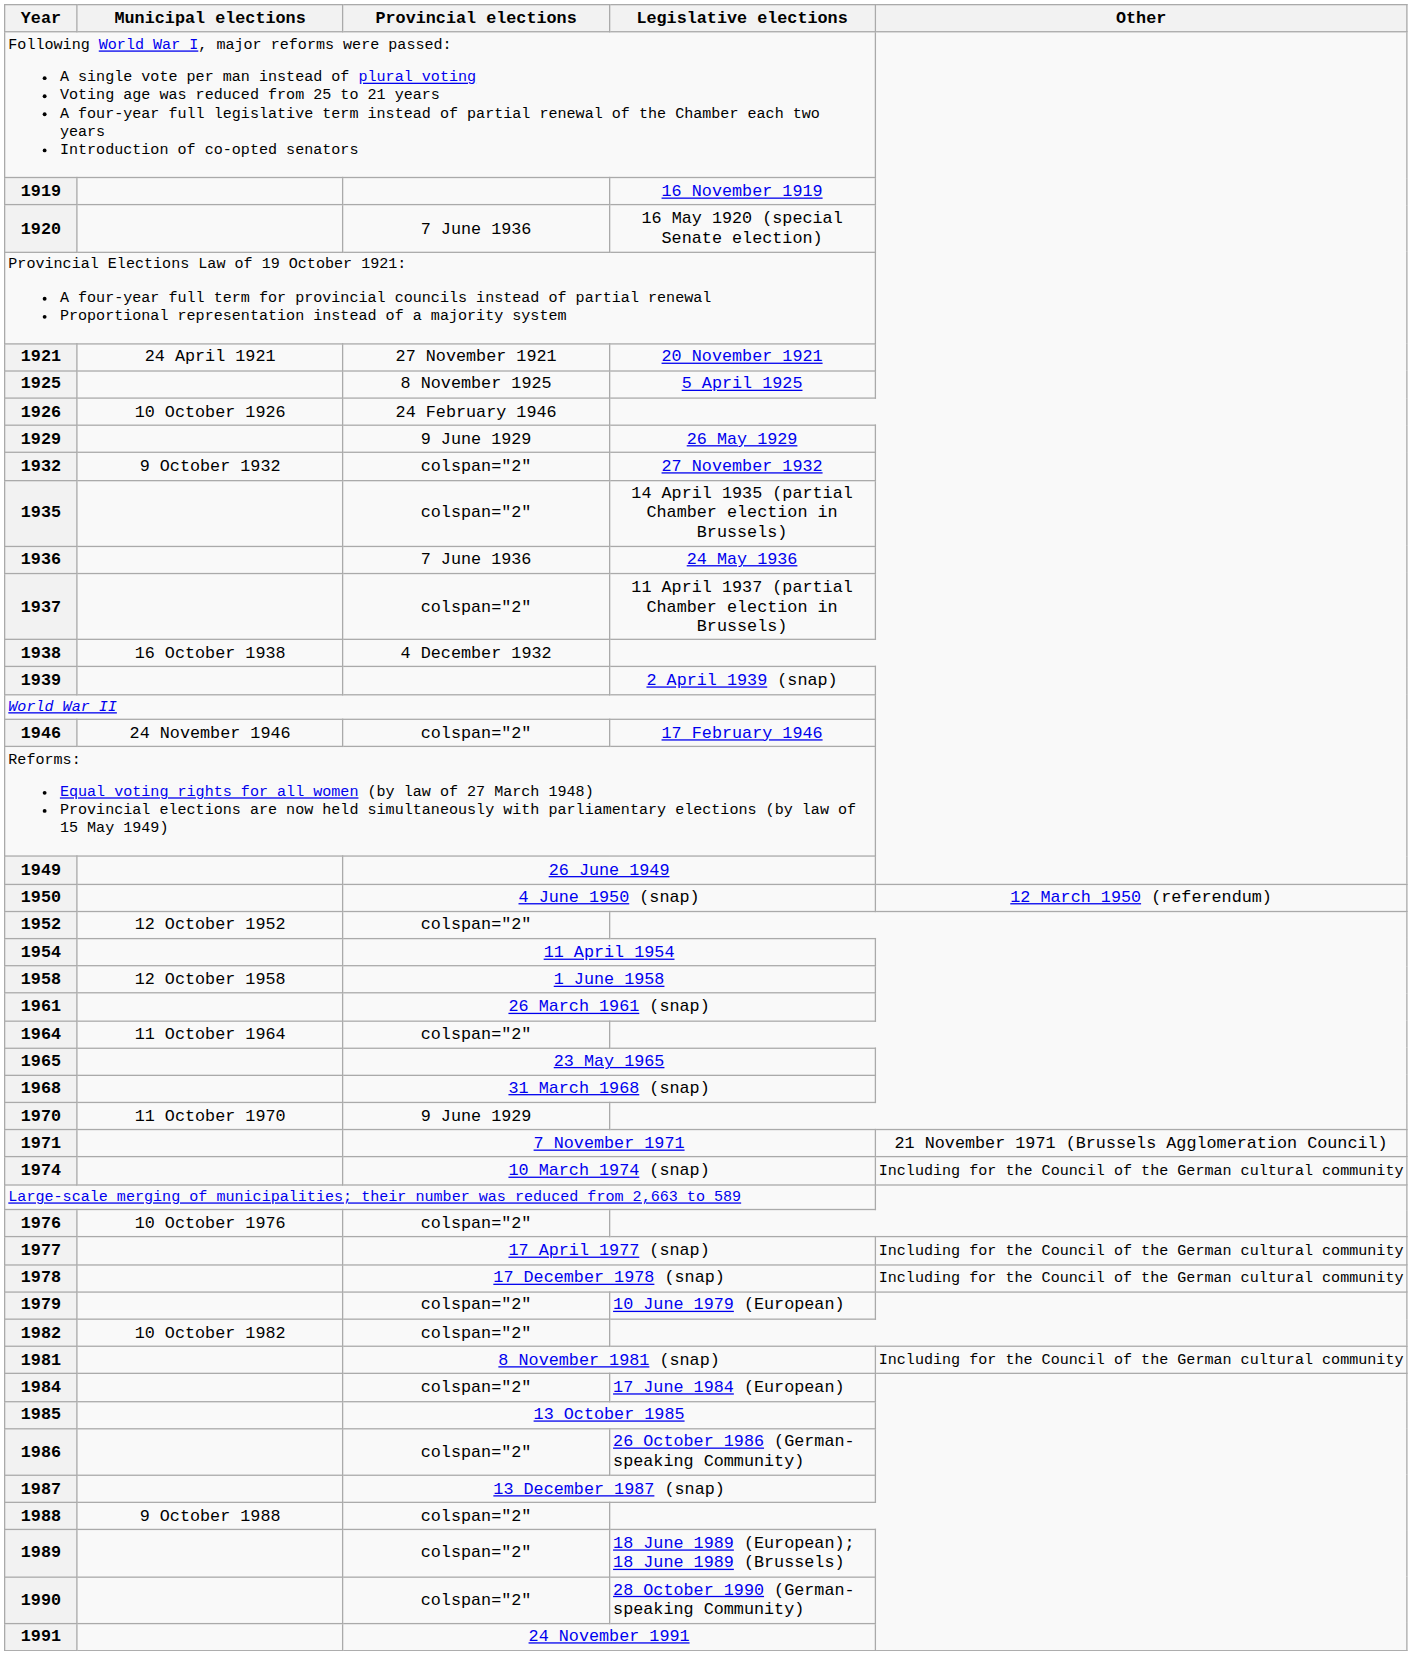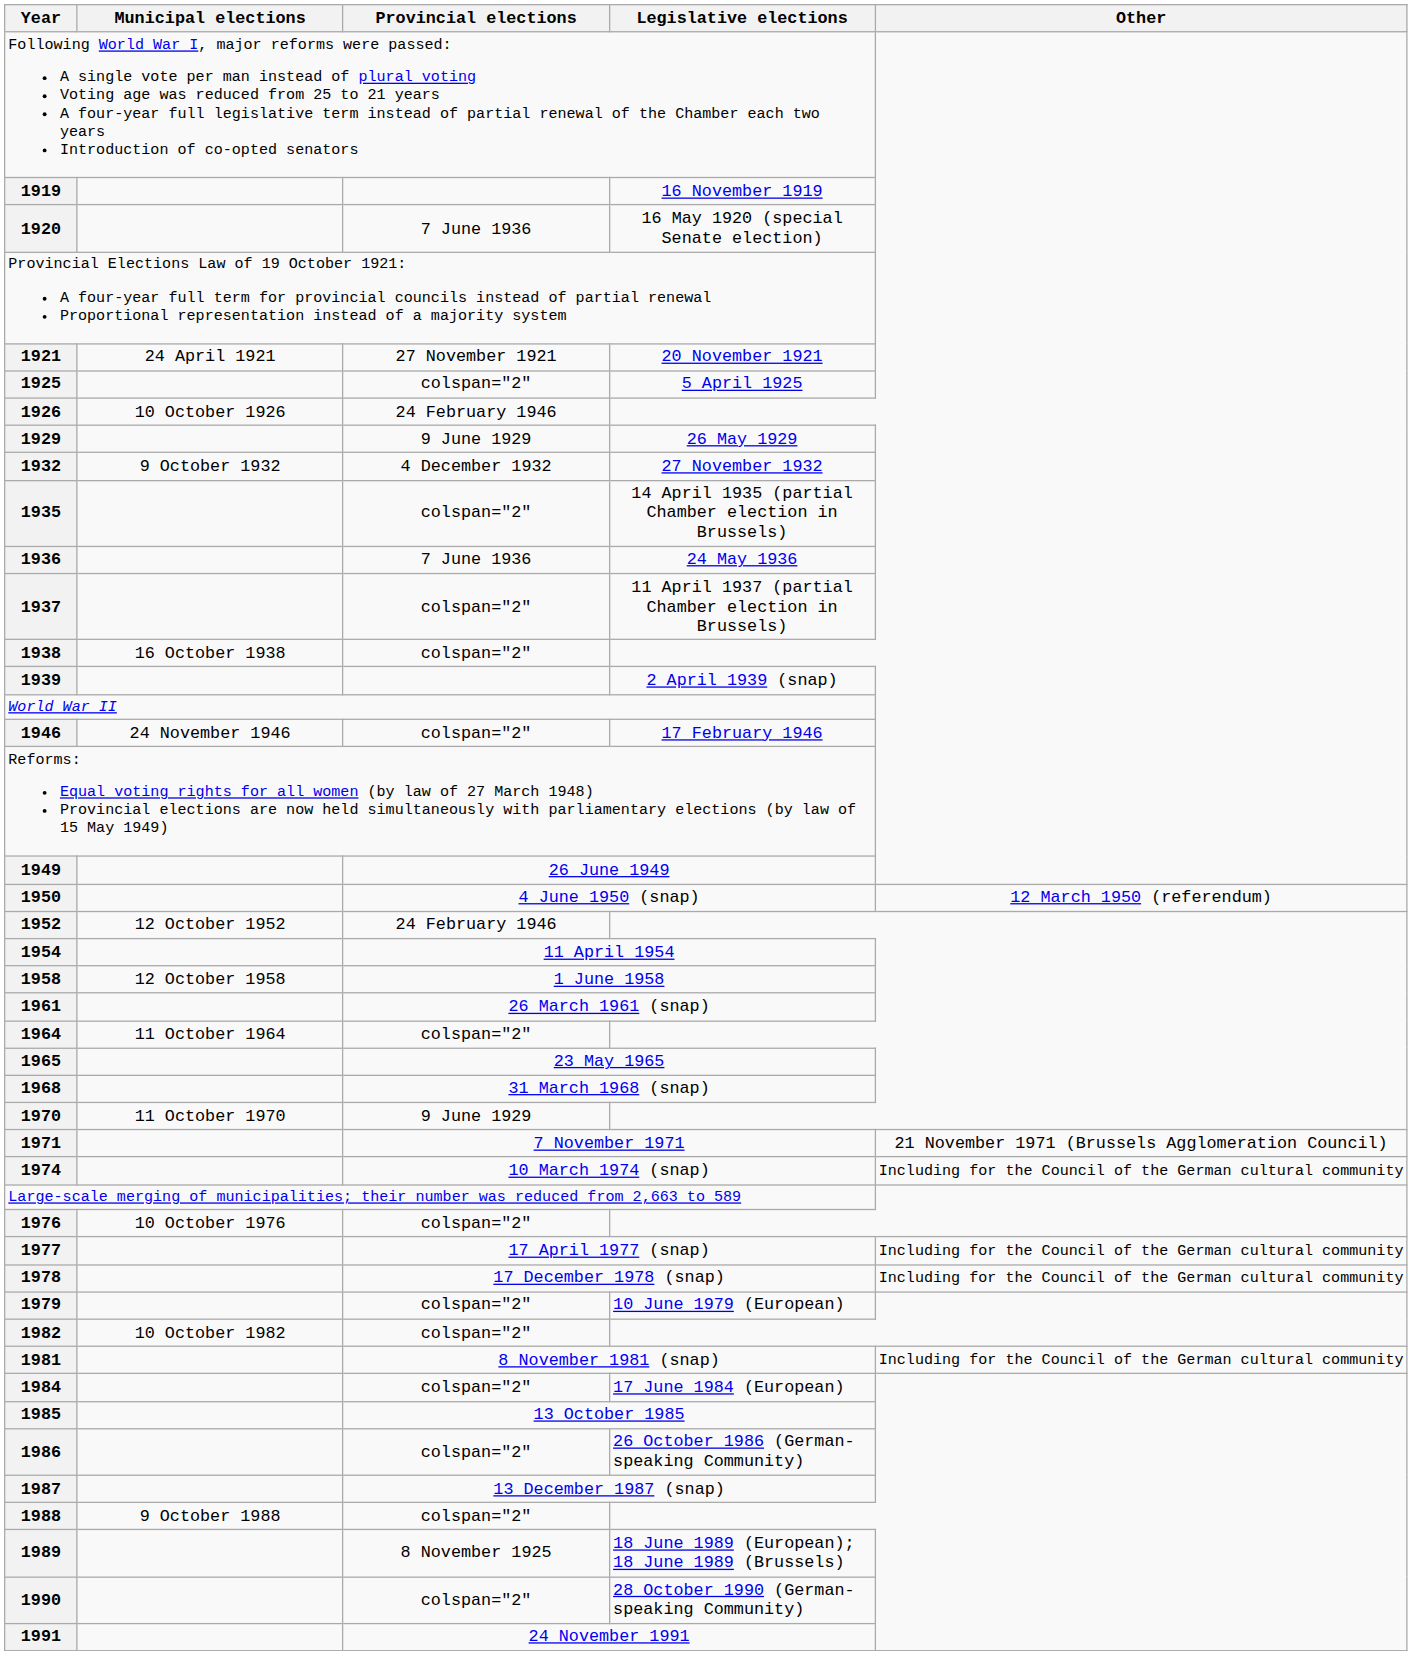(476, 384) 8 November 1925 -> (476, 384) colspan="2"
(476, 466) colspan="2" -> (476, 466) 4 December 1932
(476, 653) 4 December 1932 -> (476, 653) colspan="2"
(476, 925) colspan="2" -> (476, 925) 24 February 1946
(476, 1553) colspan="2" -> (476, 1553) 8 November 1925
